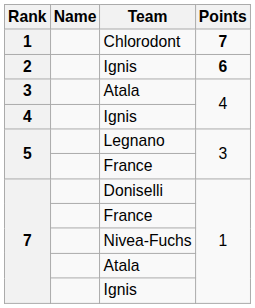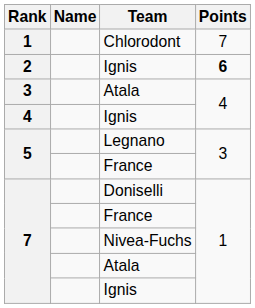(223, 41) bold -> (223, 41) normal
